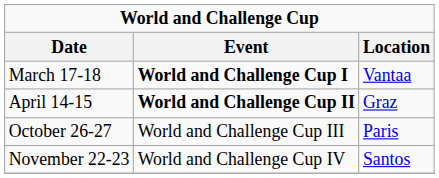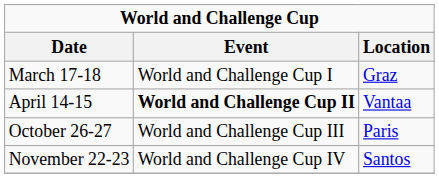(243, 74) bold -> (235, 74) normal
(387, 74) Vantaa -> (380, 74) Graz
(380, 103) Graz -> (387, 103) Vantaa
